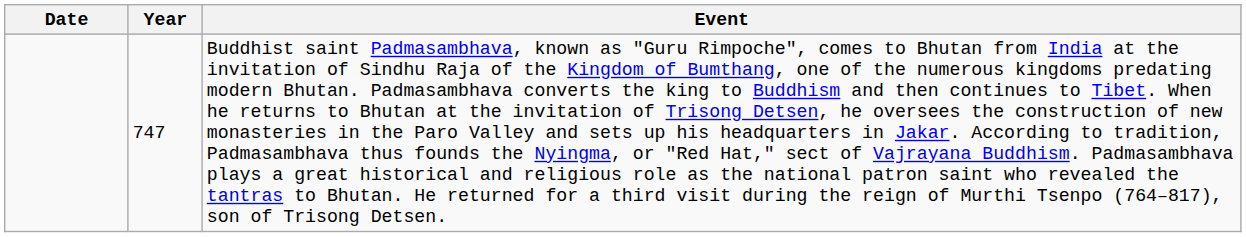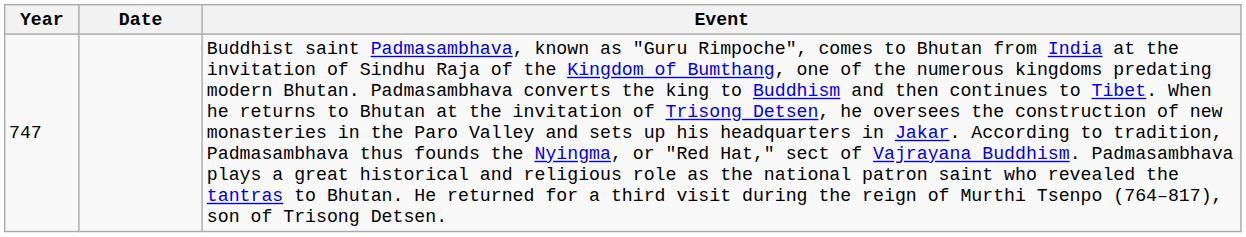columns swapped: (165, 20) <-> (66, 20)
